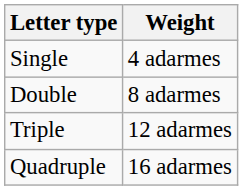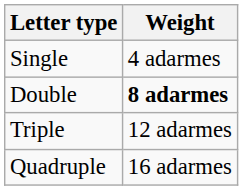(174, 94) normal -> (178, 94) bold
